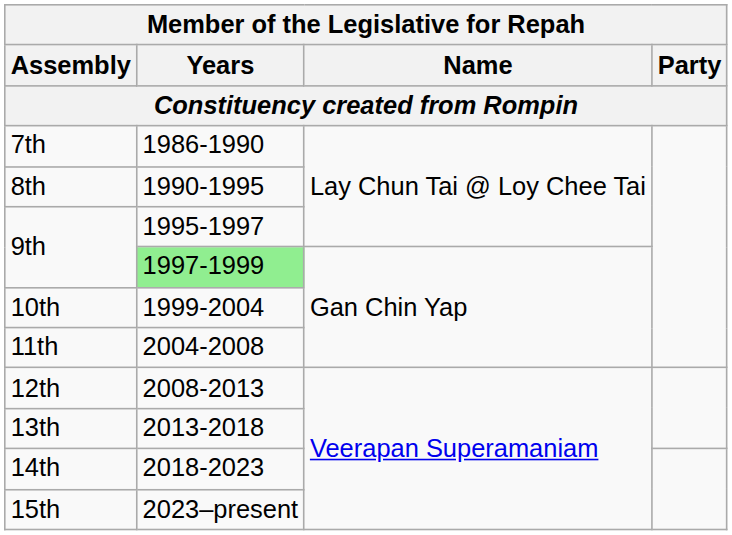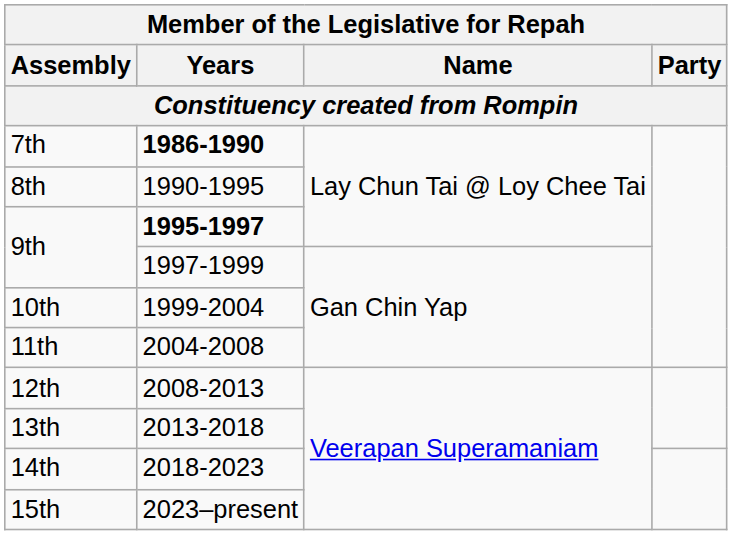(203, 145) normal -> (203, 145) bold
(203, 226) normal -> (203, 226) bold
(203, 266) lightgreen background -> (203, 266) no background
